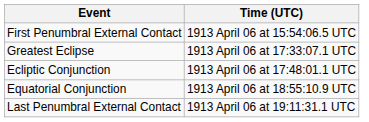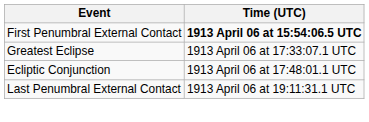(272, 32) normal -> (274, 32) bold
- row: (67, 88)
